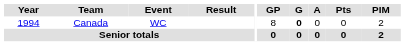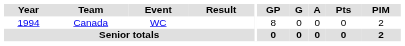(299, 22) bold -> (299, 22) normal
